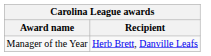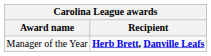(145, 43) normal -> (148, 43) bold
